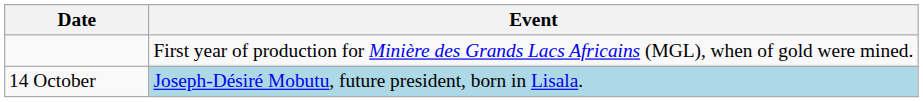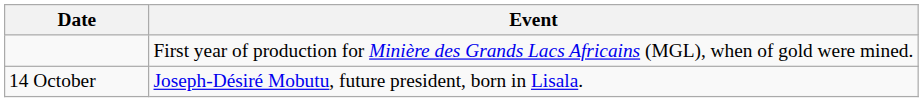(368, 81) lightblue background -> (368, 81) no background
